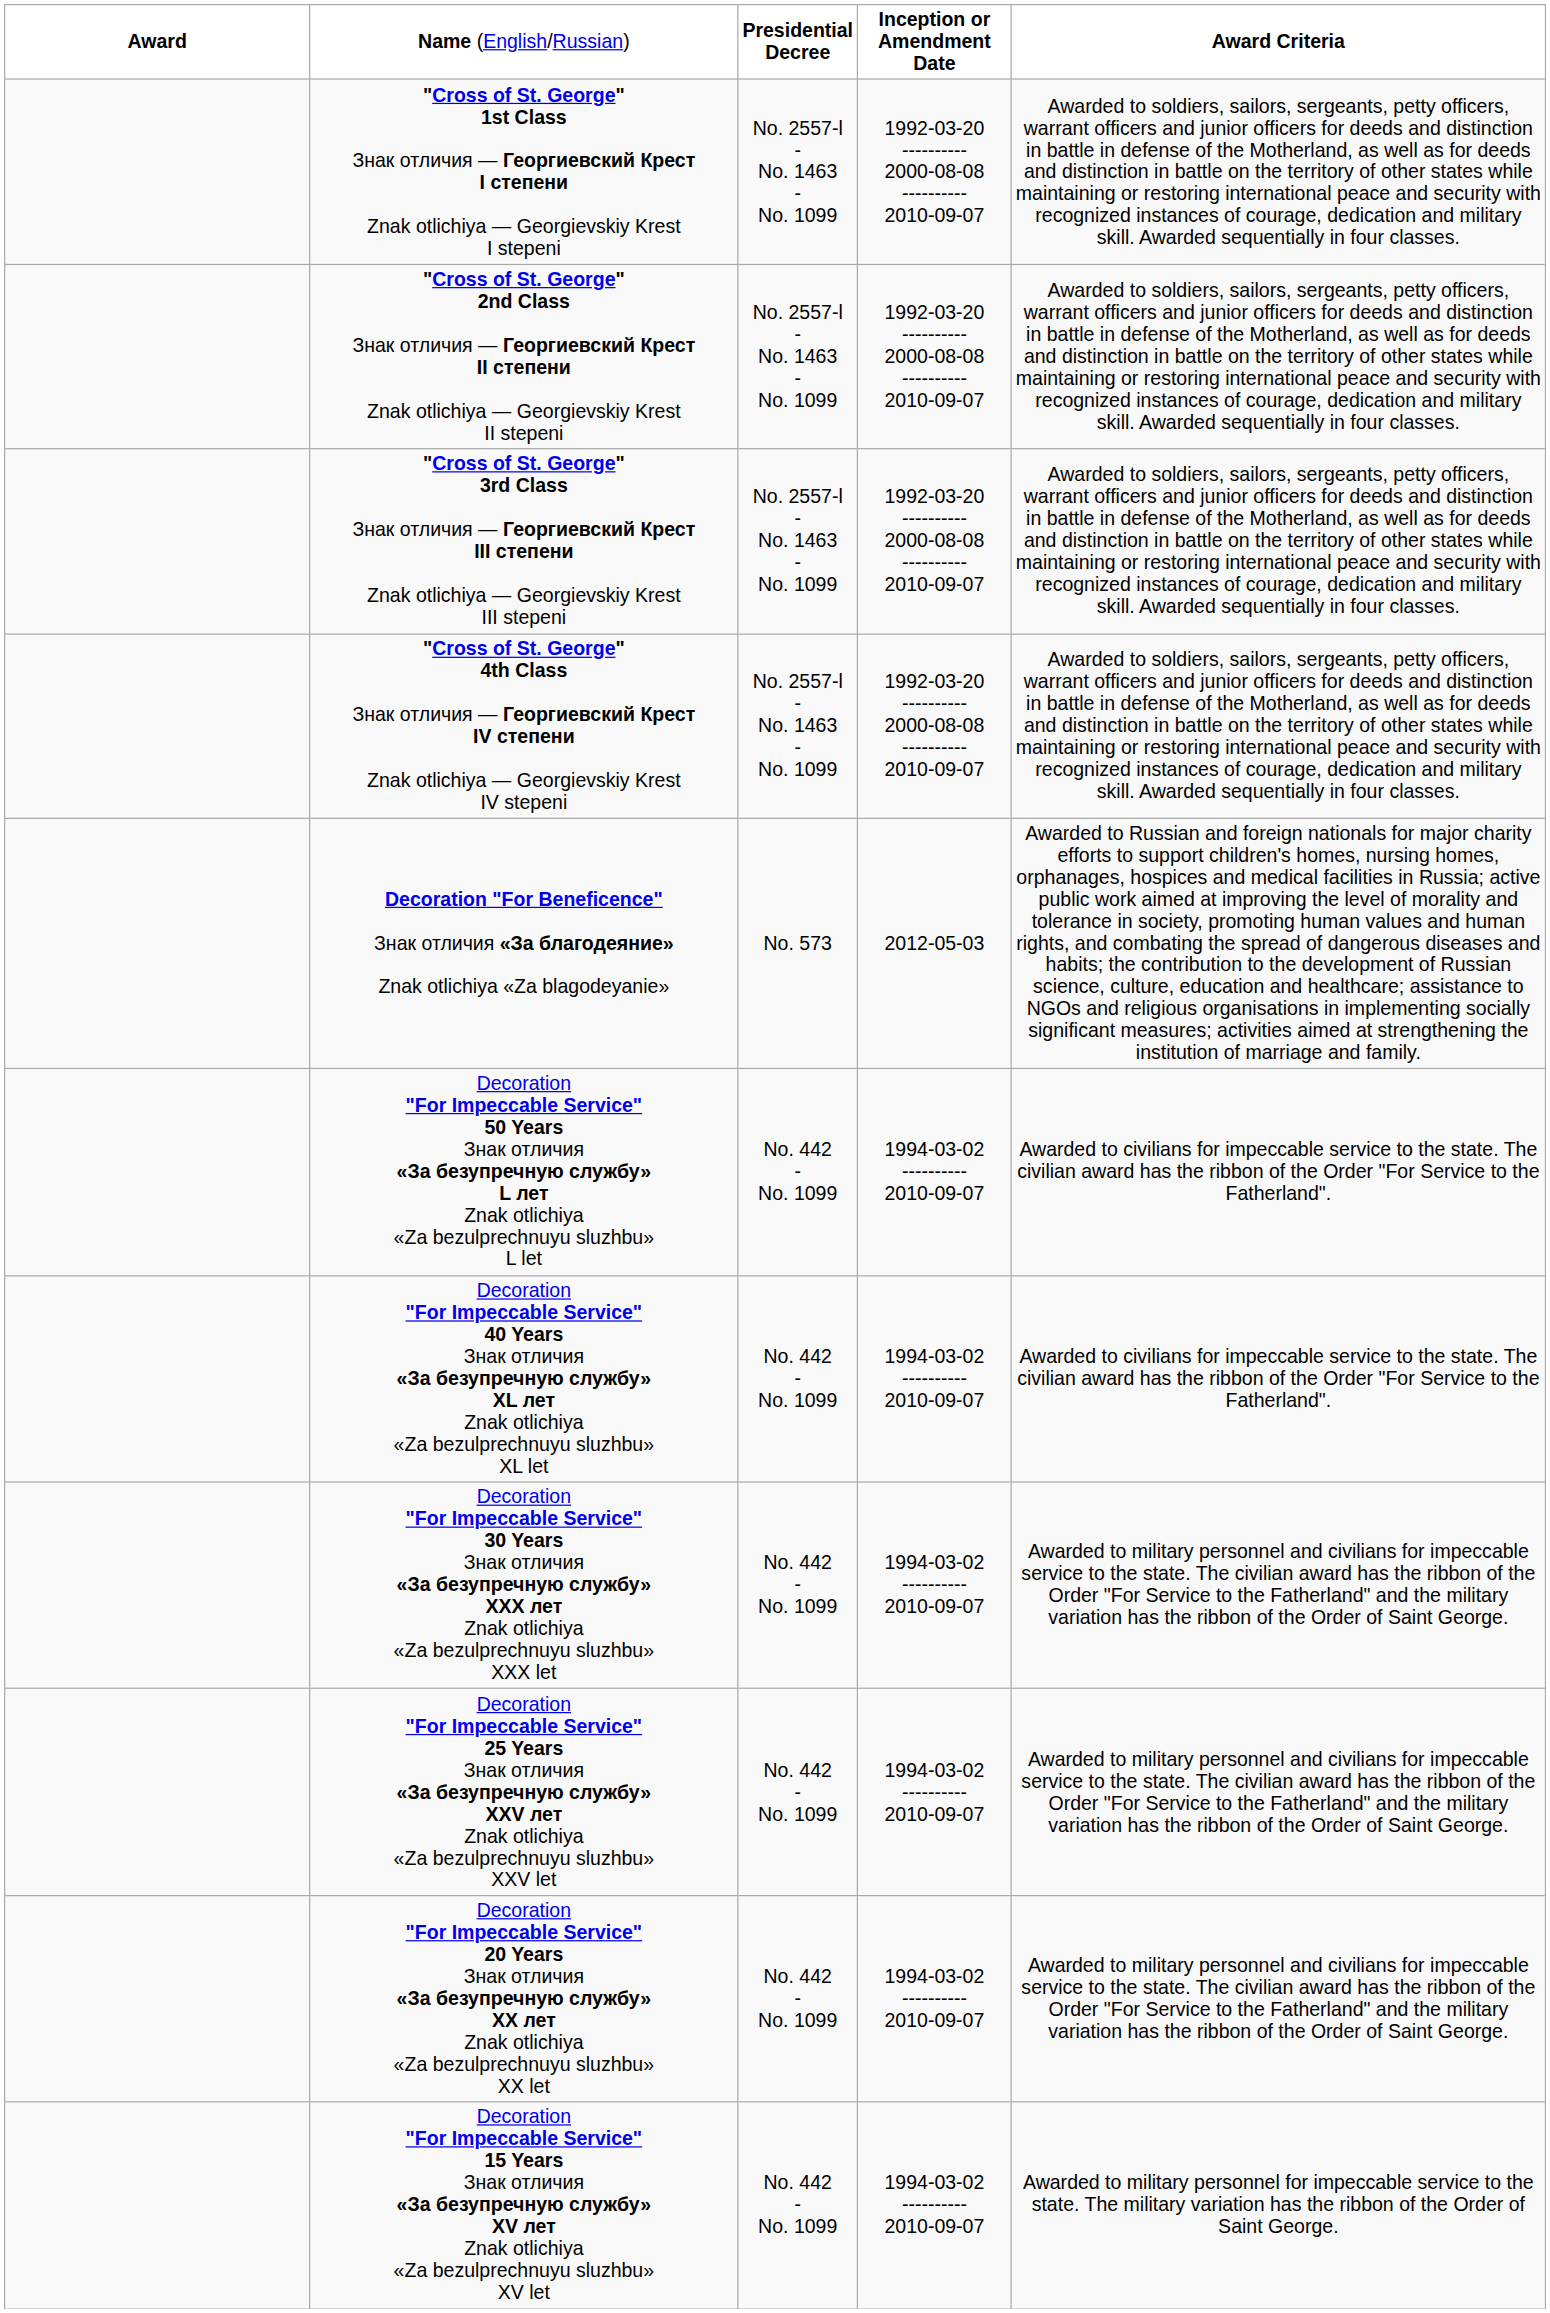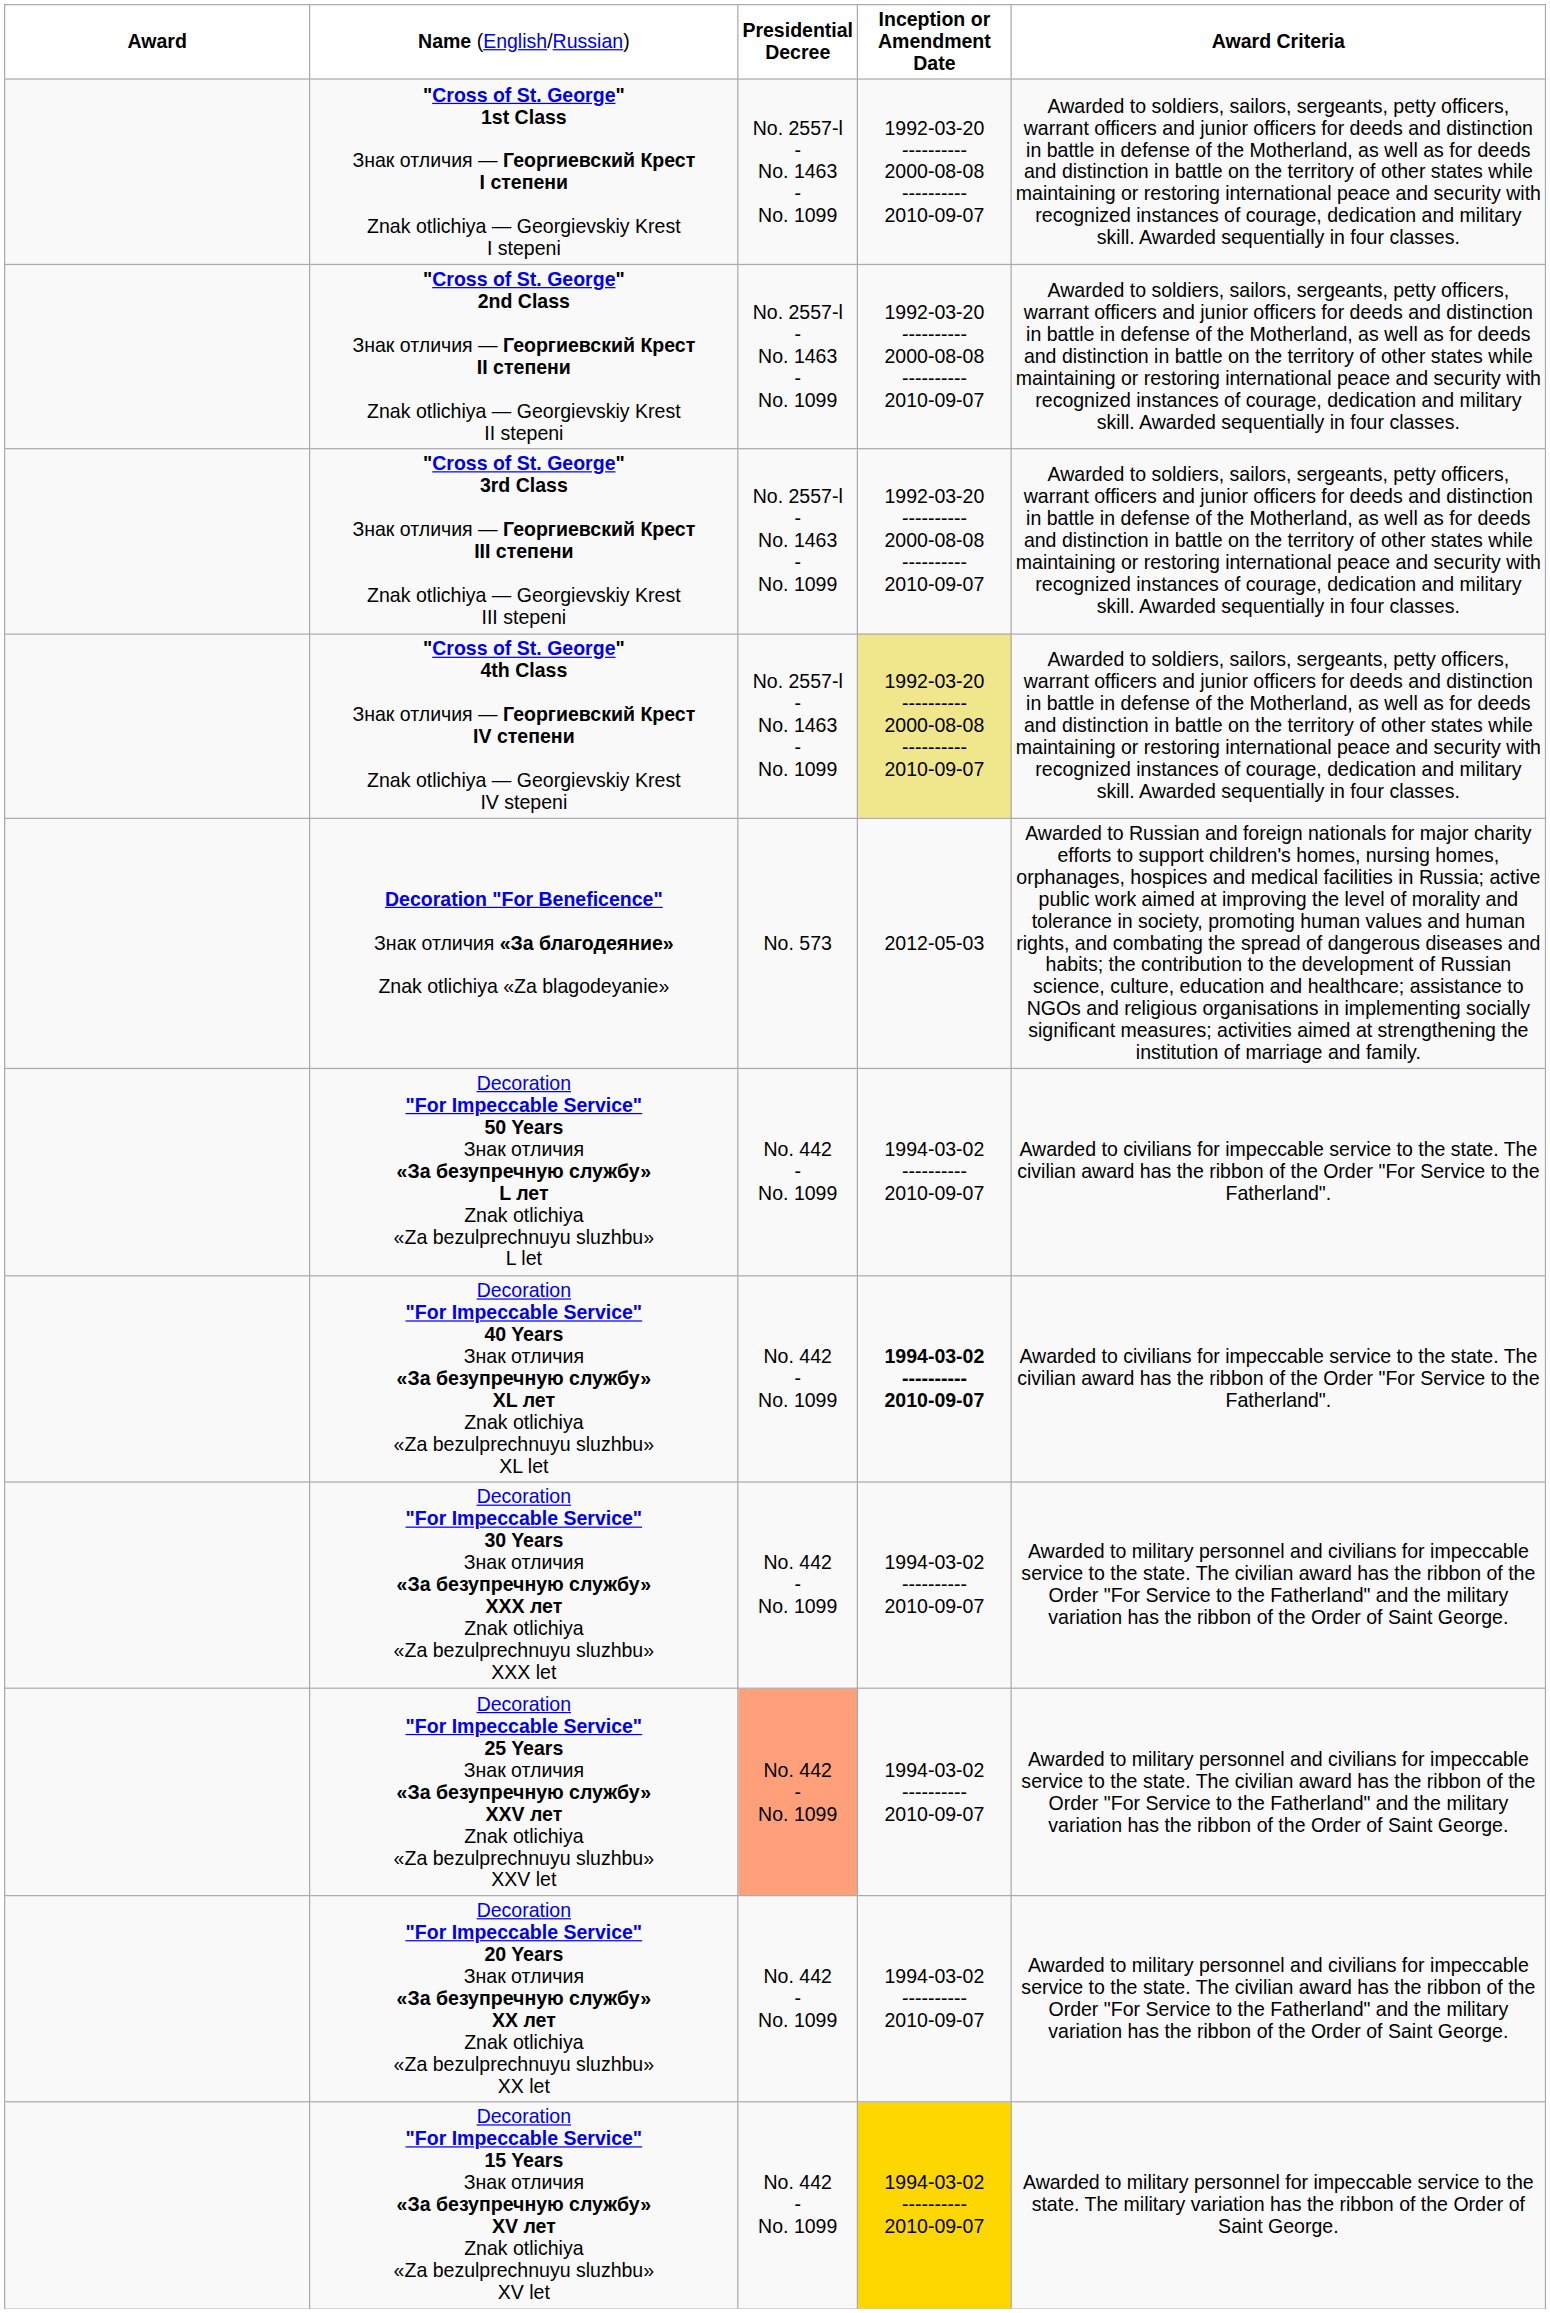(934, 725) no background -> (934, 725) khaki background
(934, 1378) normal -> (934, 1378) bold
(798, 1791) no background -> (798, 1791) lightsalmon background
(934, 2205) no background -> (934, 2205) gold background
